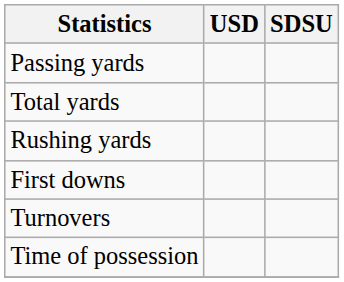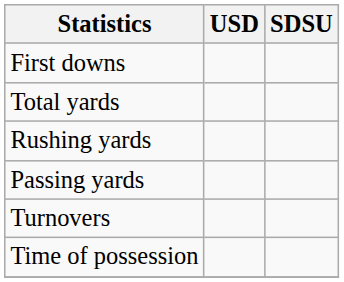rows swapped: (68, 179) <-> (77, 62)
